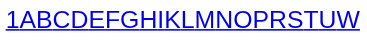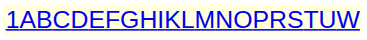(183, 19) no background -> (183, 19) lightyellow background
